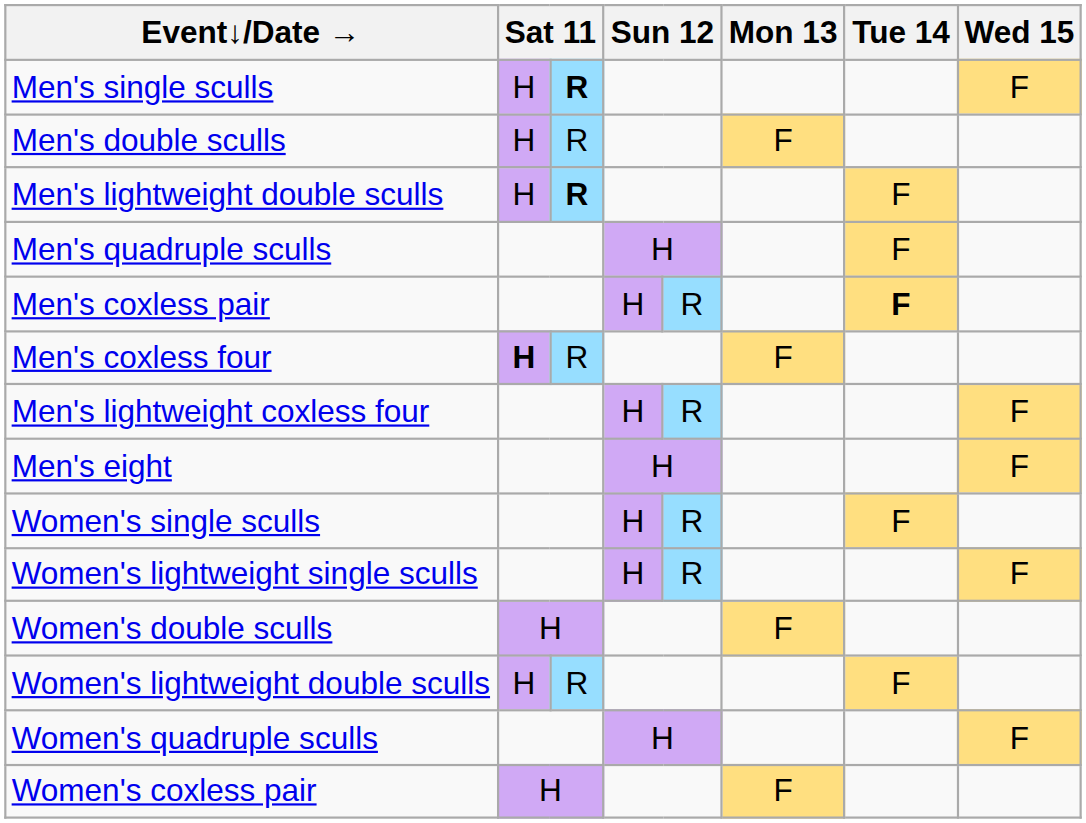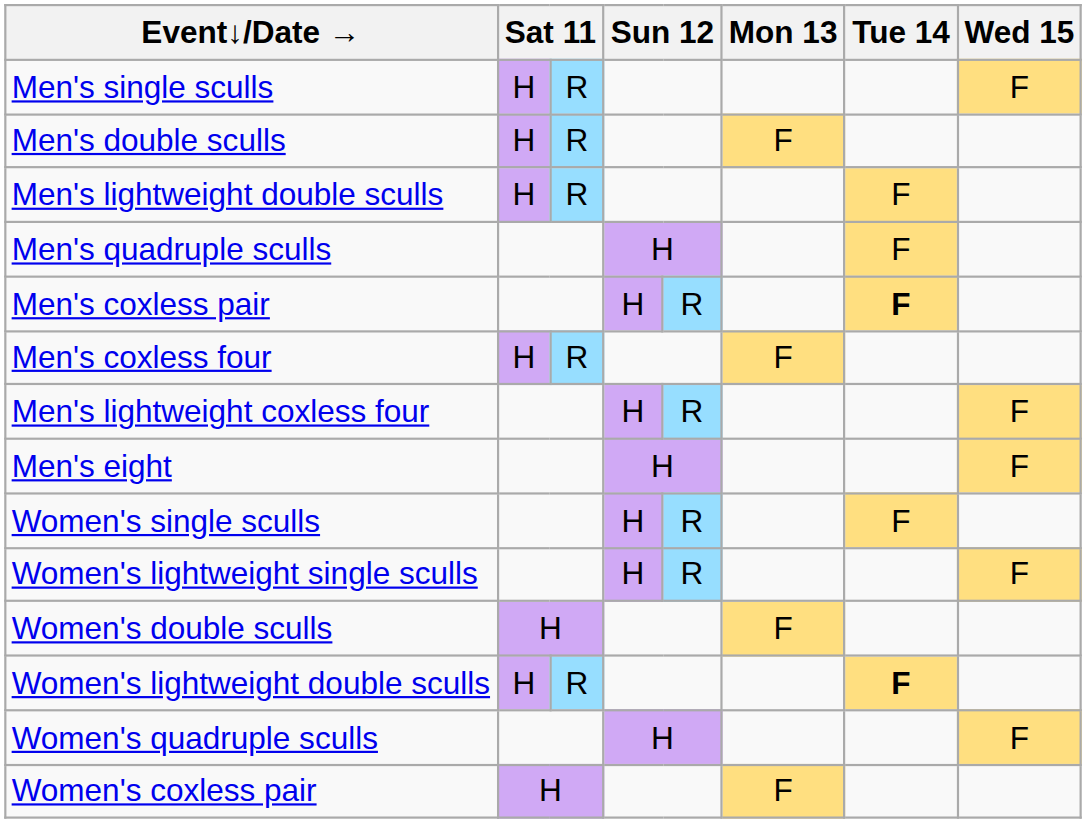(577, 86) bold -> (577, 86) normal
(577, 195) bold -> (577, 195) normal
(524, 357) bold -> (524, 357) normal
(901, 683) normal -> (901, 683) bold
